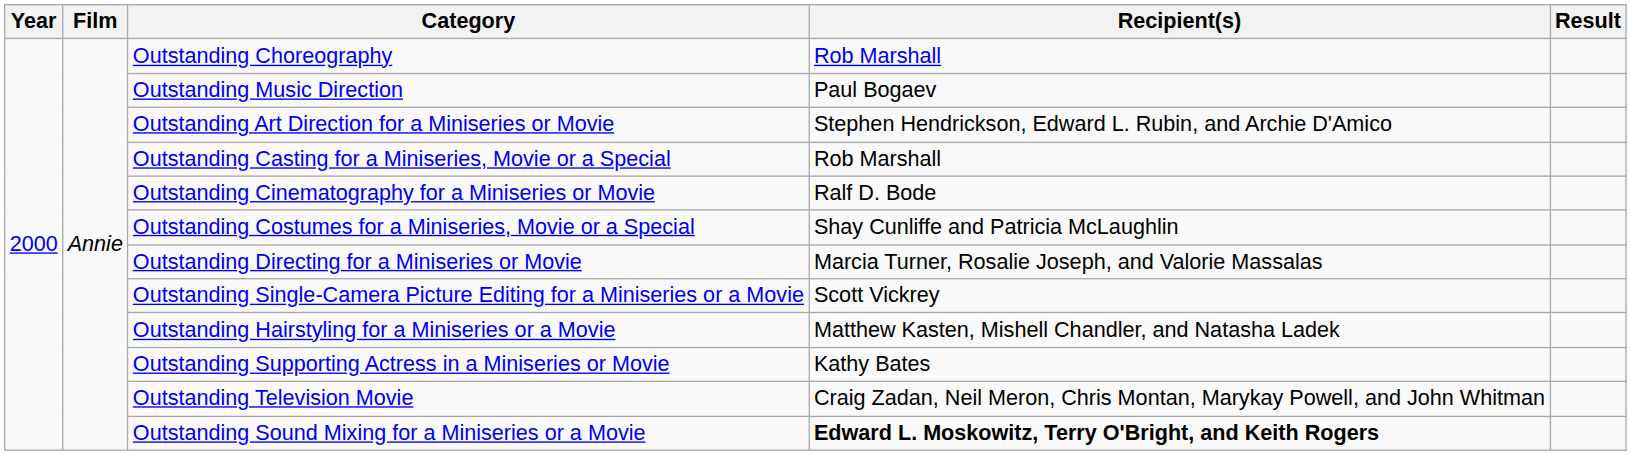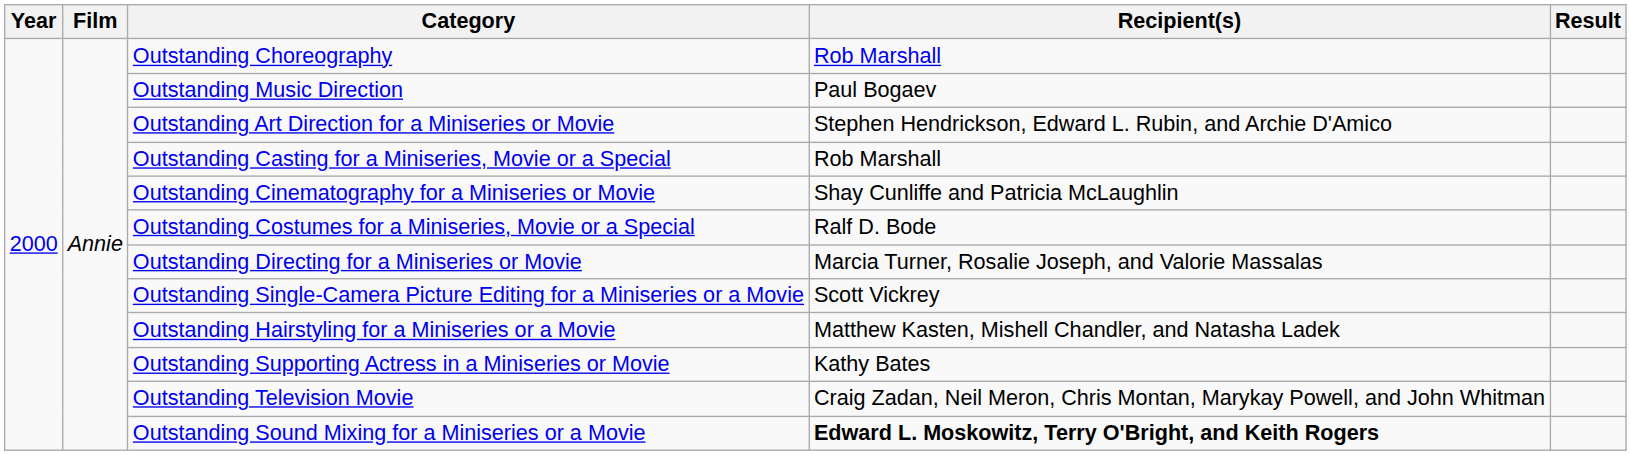(875, 192) Ralf D. Bode -> (996, 192) Shay Cunliffe and Patricia McLaughlin
(996, 227) Shay Cunliffe and Patricia McLaughlin -> (875, 227) Ralf D. Bode
